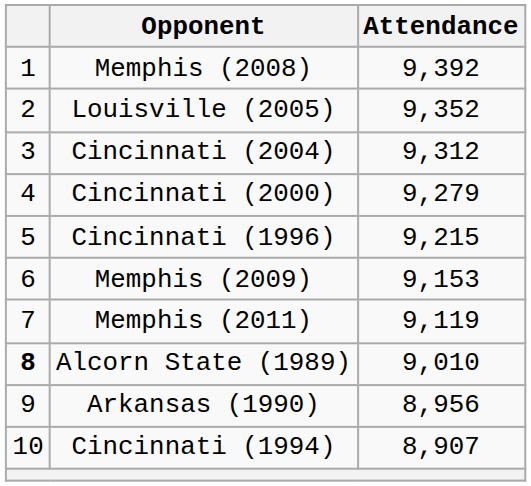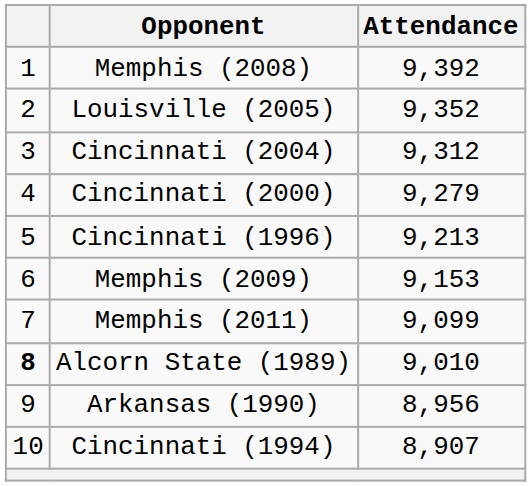(441, 237) 9,215 -> (441, 237) 9,213
(441, 321) 9,119 -> (441, 321) 9,099
